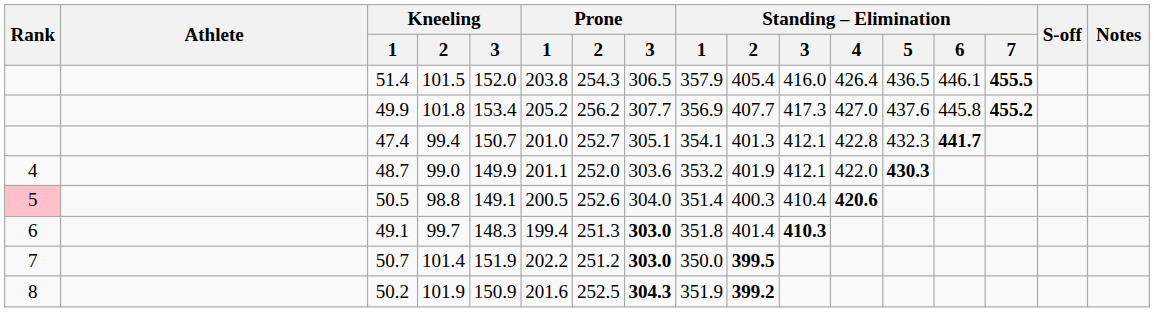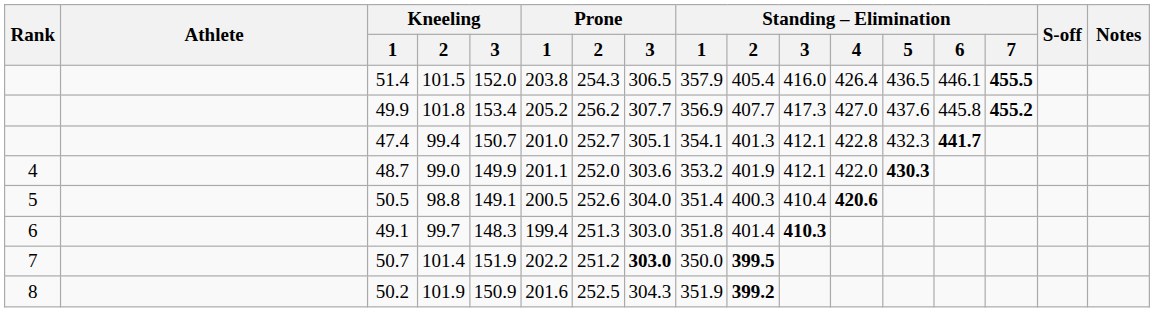(33, 200) pink background -> (33, 200) no background
(650, 230) bold -> (650, 230) normal
(650, 291) bold -> (650, 291) normal
